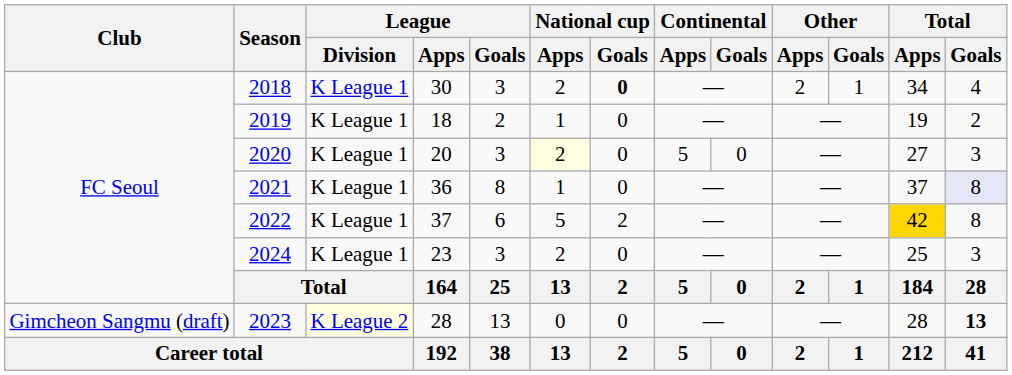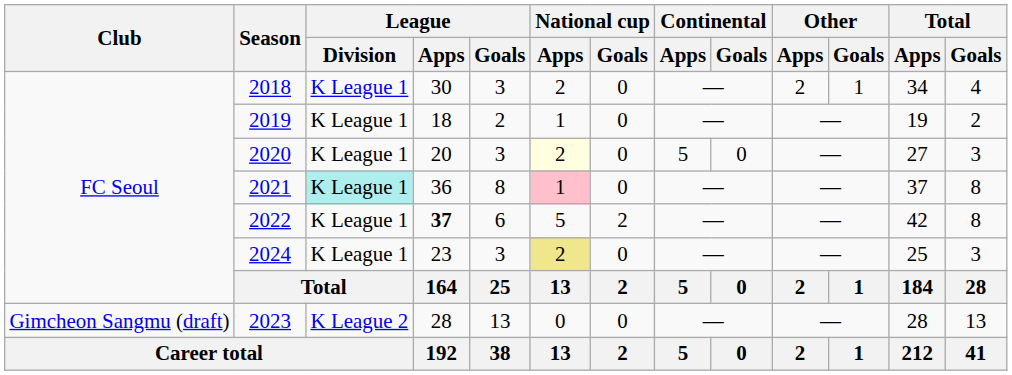(622, 87) bold -> (622, 87) normal
(359, 187) no background -> (359, 187) paleturquoise background
(560, 187) no background -> (560, 187) pink background
(976, 187) lavender background -> (976, 187) no background
(441, 220) normal -> (441, 220) bold
(917, 220) gold background -> (917, 220) no background
(560, 253) no background -> (560, 253) khaki background
(359, 320) lightyellow background -> (359, 320) no background
(976, 320) bold -> (976, 320) normal
